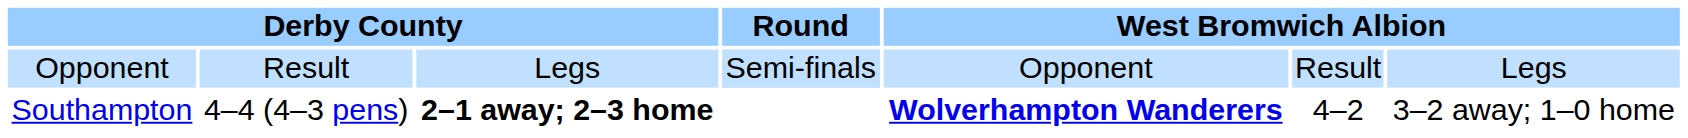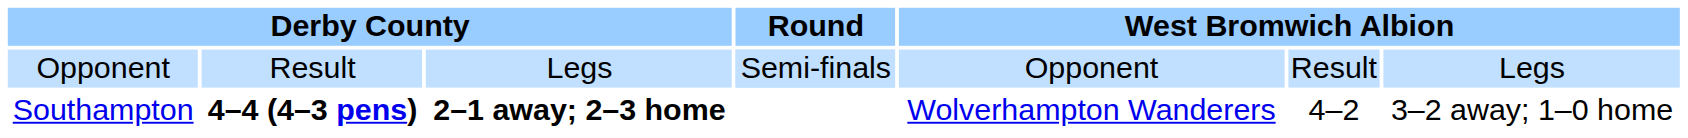(306, 109) normal -> (313, 109) bold
(1086, 109) bold -> (1091, 109) normal
